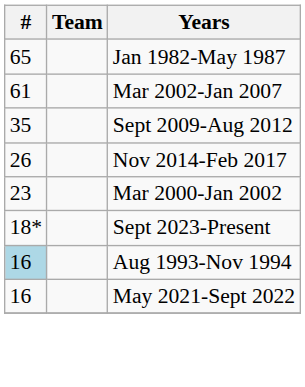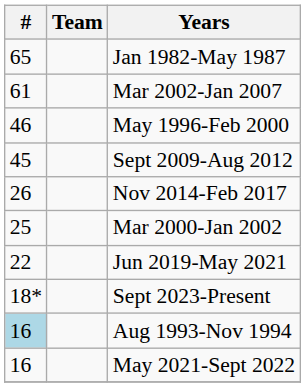+ row: (201, 124)
(20, 124) 35 -> (20, 159) 45
(20, 193) 23 -> (20, 227) 25
+ row: (200, 262)
